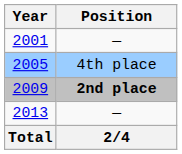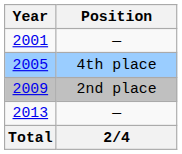(117, 89) bold -> (117, 89) normal
